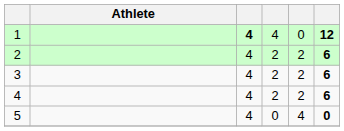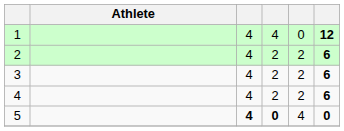(249, 34) bold -> (249, 34) normal
(249, 116) normal -> (249, 116) bold
(275, 116) normal -> (275, 116) bold
